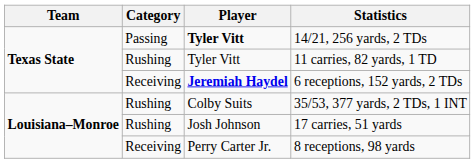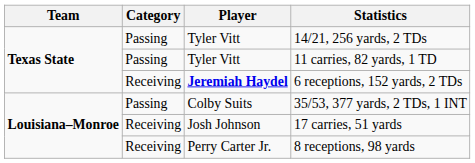(216, 37) bold -> (214, 37) normal
(148, 59) Rushing -> (146, 59) Passing
(148, 103) Rushing -> (146, 103) Passing
(148, 125) Rushing -> (153, 125) Receiving
